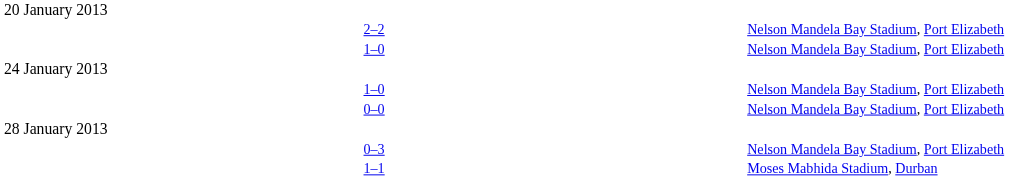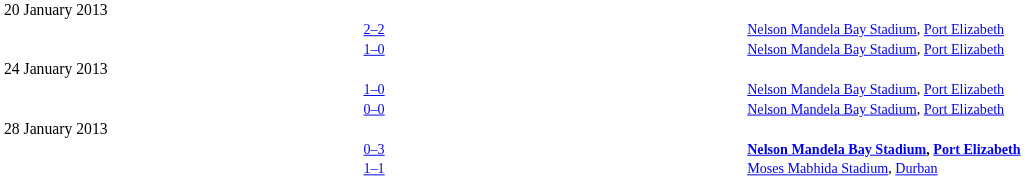(876, 149) normal -> (884, 149) bold
